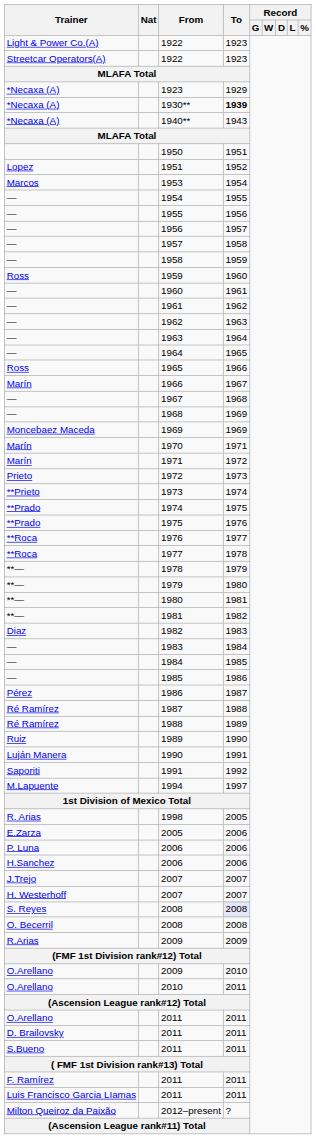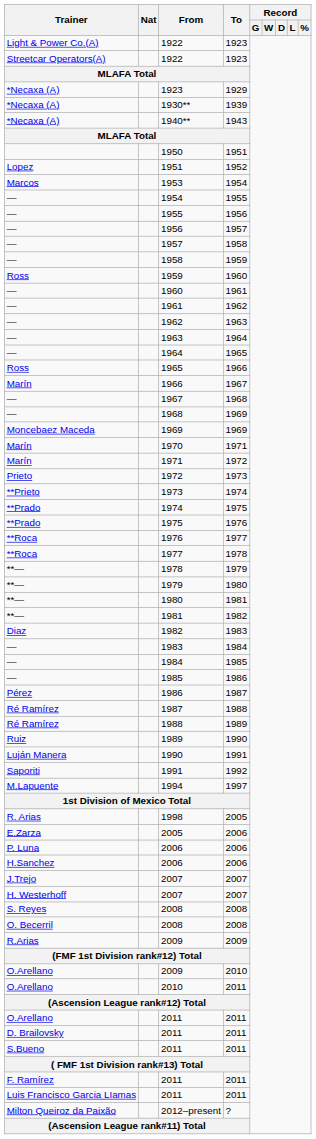(236, 105) bold -> (236, 105) normal
(236, 910) lavender background -> (236, 910) no background
